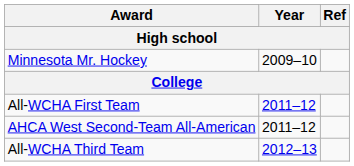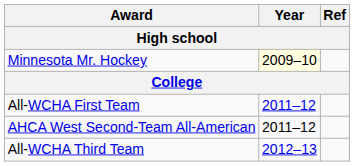(289, 60) no background -> (289, 60) lightyellow background
